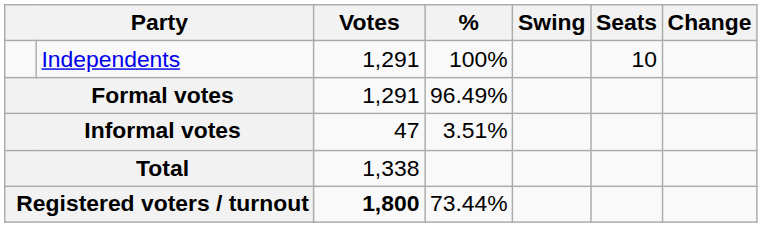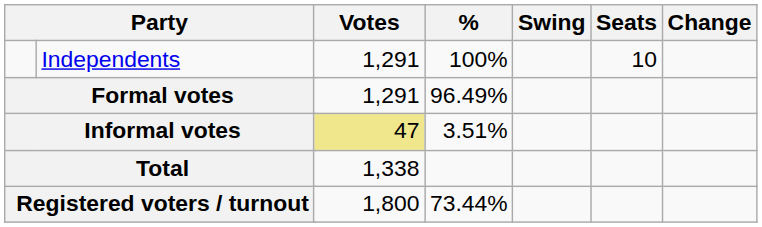(407, 131) no background -> (407, 131) khaki background
(391, 204) bold -> (391, 204) normal
